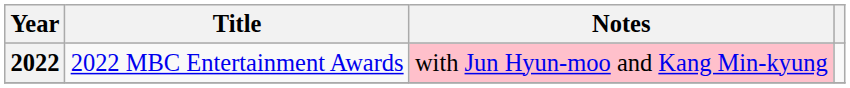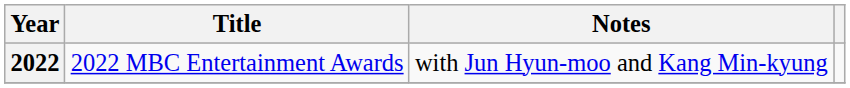(621, 62) pink background -> (621, 62) no background
